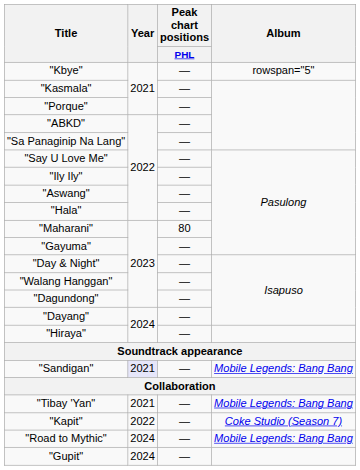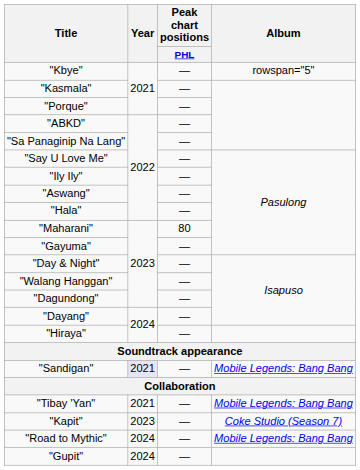(143, 421) 2022 -> (143, 421) 2023
